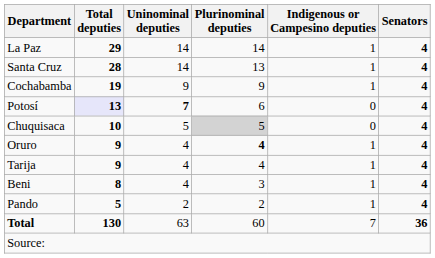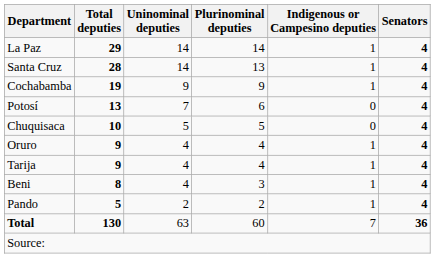(115, 106) lavender background -> (115, 106) no background
(186, 106) bold -> (186, 106) normal
(261, 125) lightgrey background -> (261, 125) no background
(261, 145) bold -> (261, 145) normal
